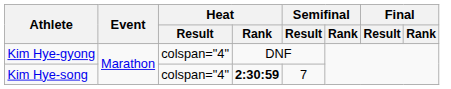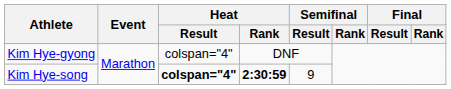(195, 75) normal -> (199, 75) bold
(304, 75) 7 -> (311, 75) 9
